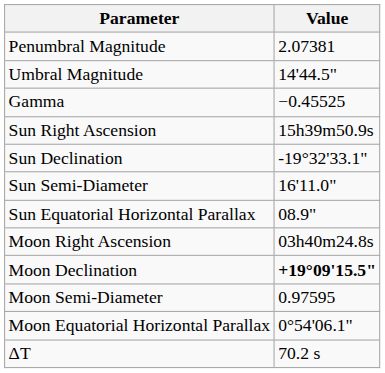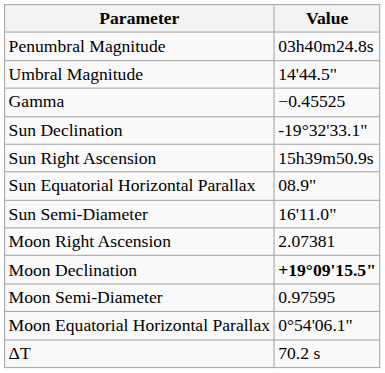(307, 46) 2.07381 -> (326, 46) 03h40m24.8s
rows swapped: (82, 130) <-> (66, 158)
rows swapped: (78, 185) <-> (132, 213)
(326, 241) 03h40m24.8s -> (307, 241) 2.07381
